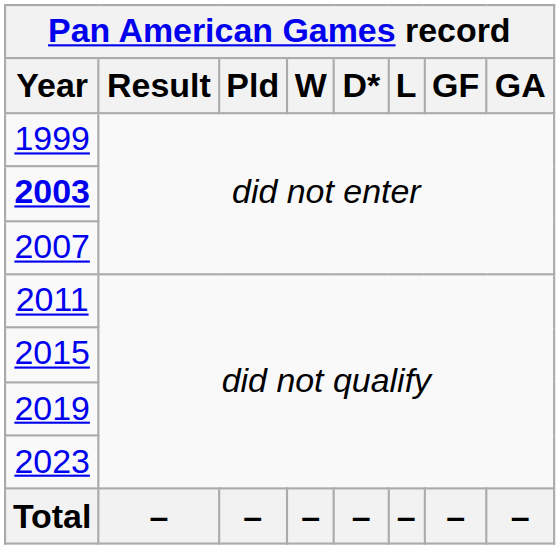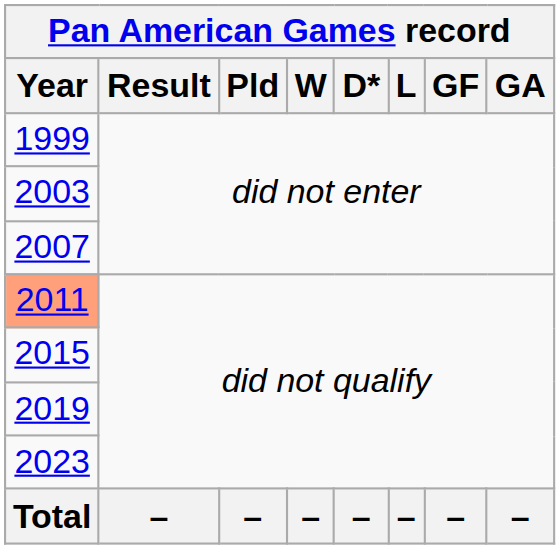(52, 192) bold -> (52, 192) normal
(52, 300) no background -> (52, 300) lightsalmon background
